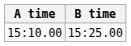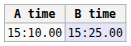(95, 32) no background -> (95, 32) lavender background
